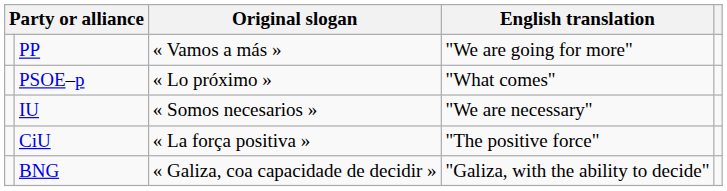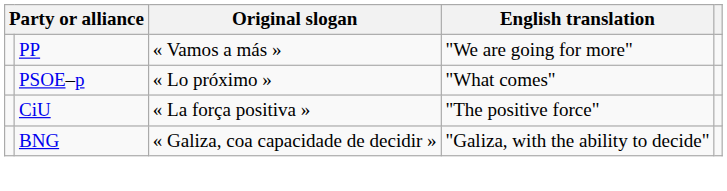- row: (29, 110)
